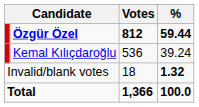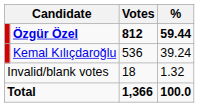(172, 72) bold -> (172, 72) normal
